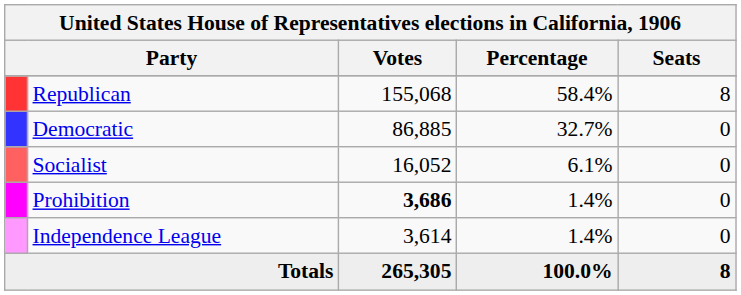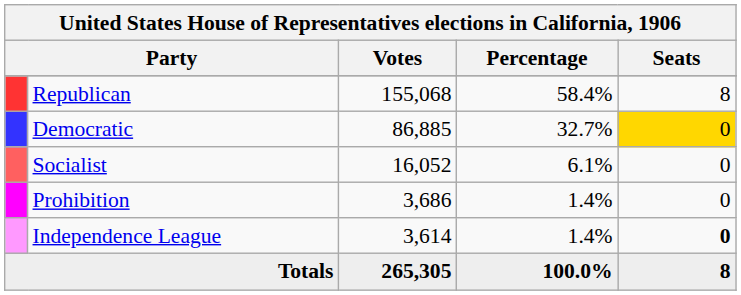(725, 129) no background -> (725, 129) gold background
(427, 200) bold -> (427, 200) normal
(725, 236) normal -> (725, 236) bold
